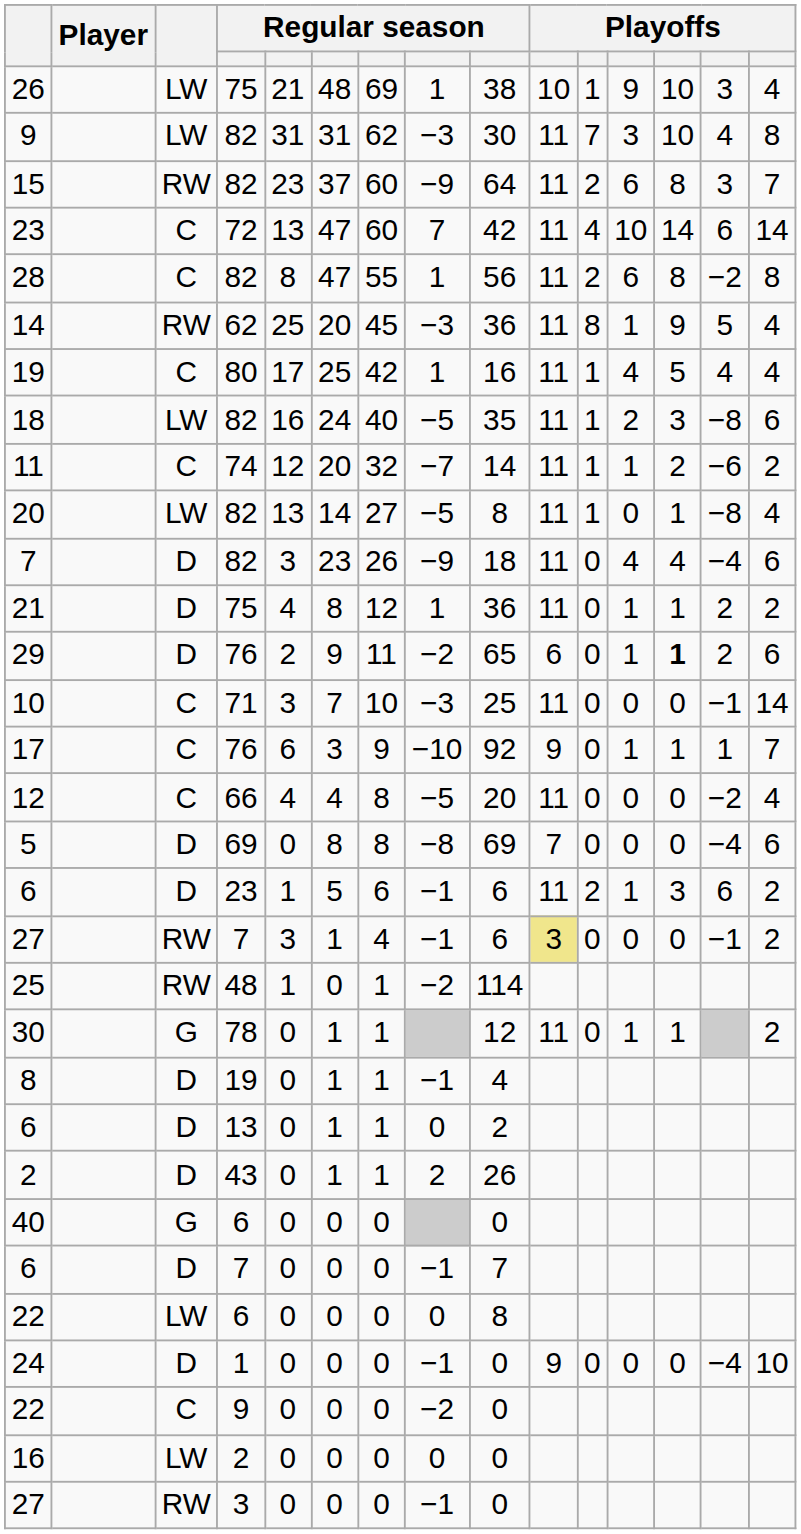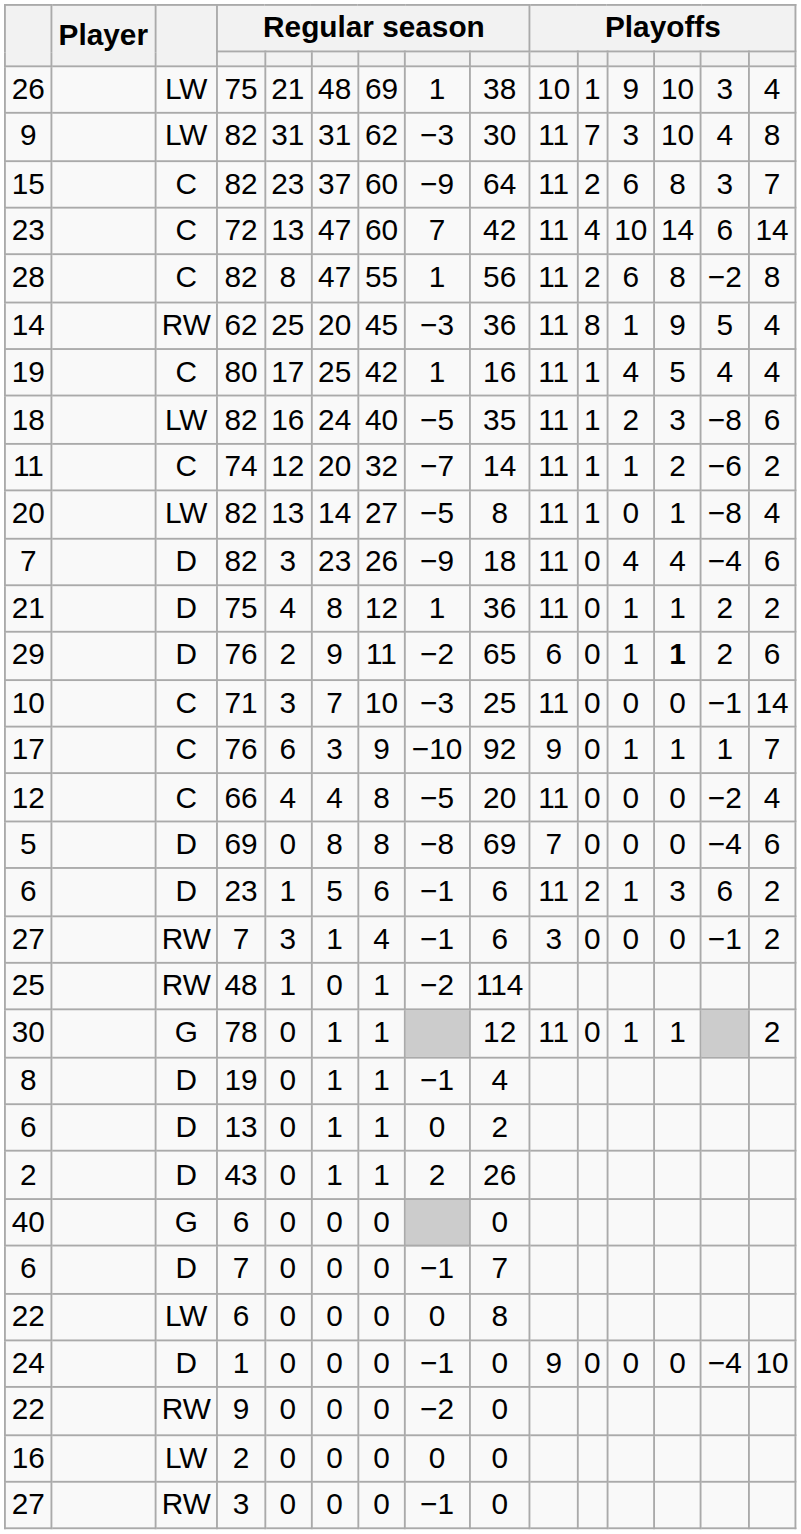(186, 183) RW -> (186, 183) C
(554, 938) khaki background -> (554, 938) no background
(186, 1410) C -> (186, 1410) RW
